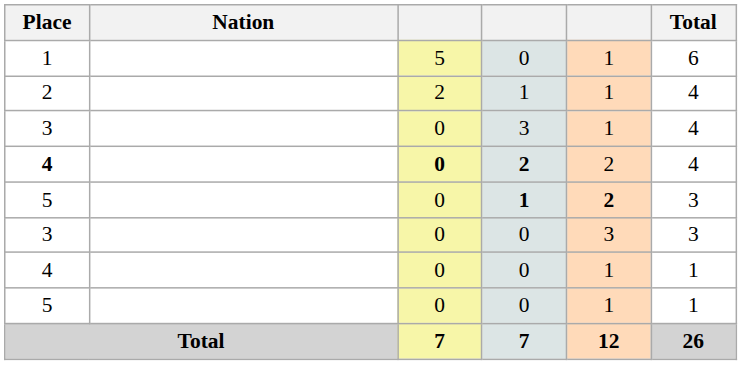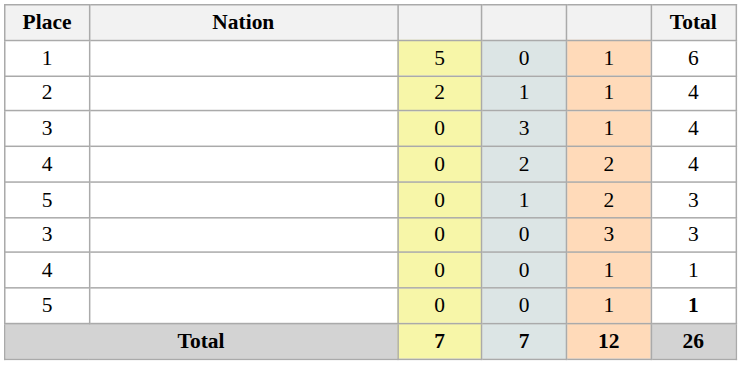(47, 164) bold -> (47, 164) normal
(440, 164) bold -> (440, 164) normal
(524, 164) bold -> (524, 164) normal
(524, 199) bold -> (524, 199) normal
(609, 199) bold -> (609, 199) normal
(693, 305) normal -> (693, 305) bold
